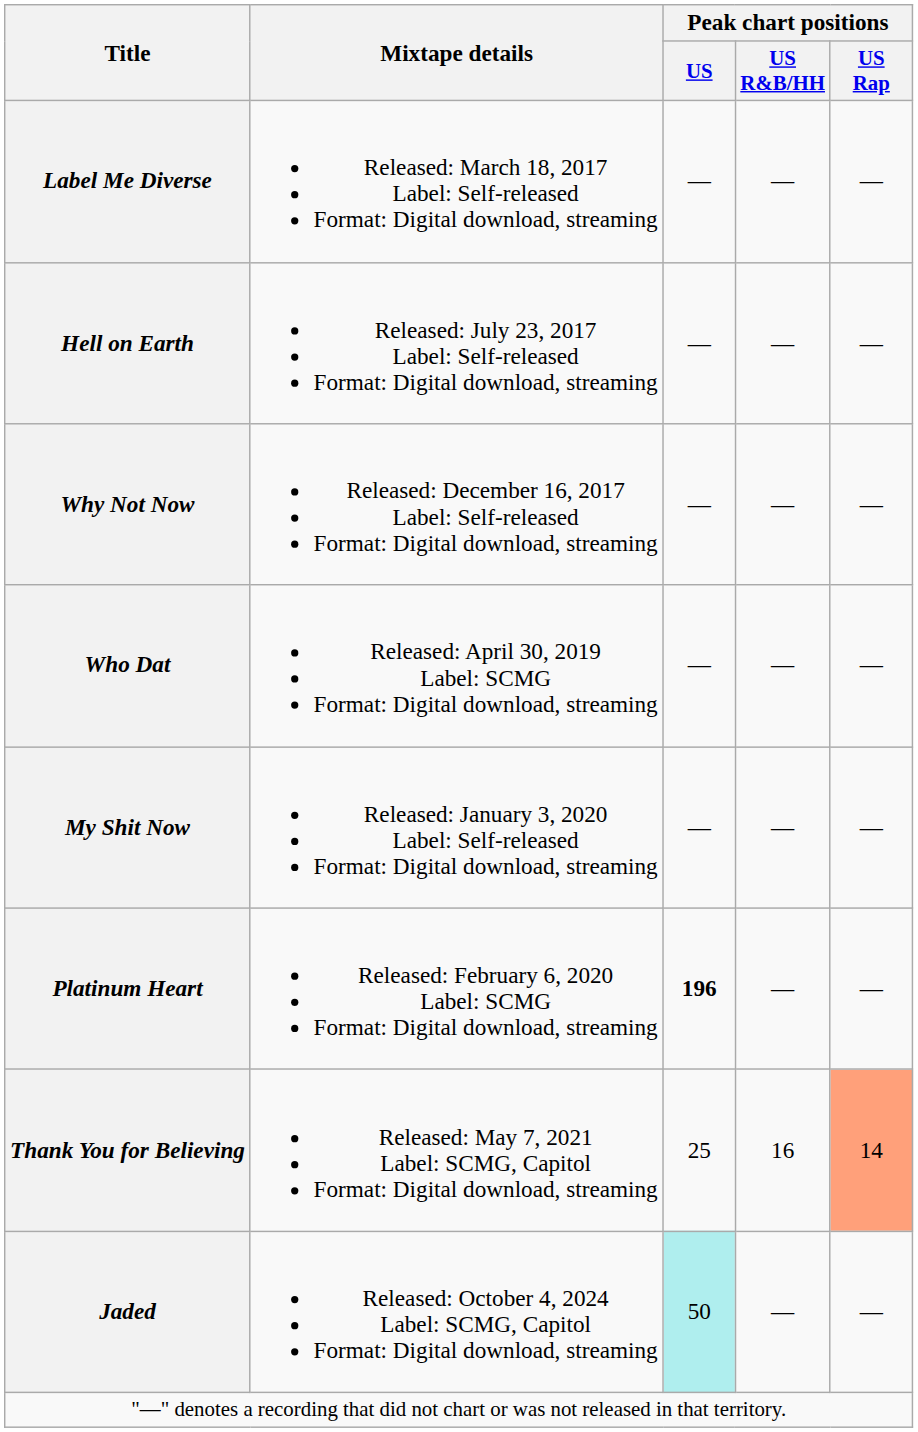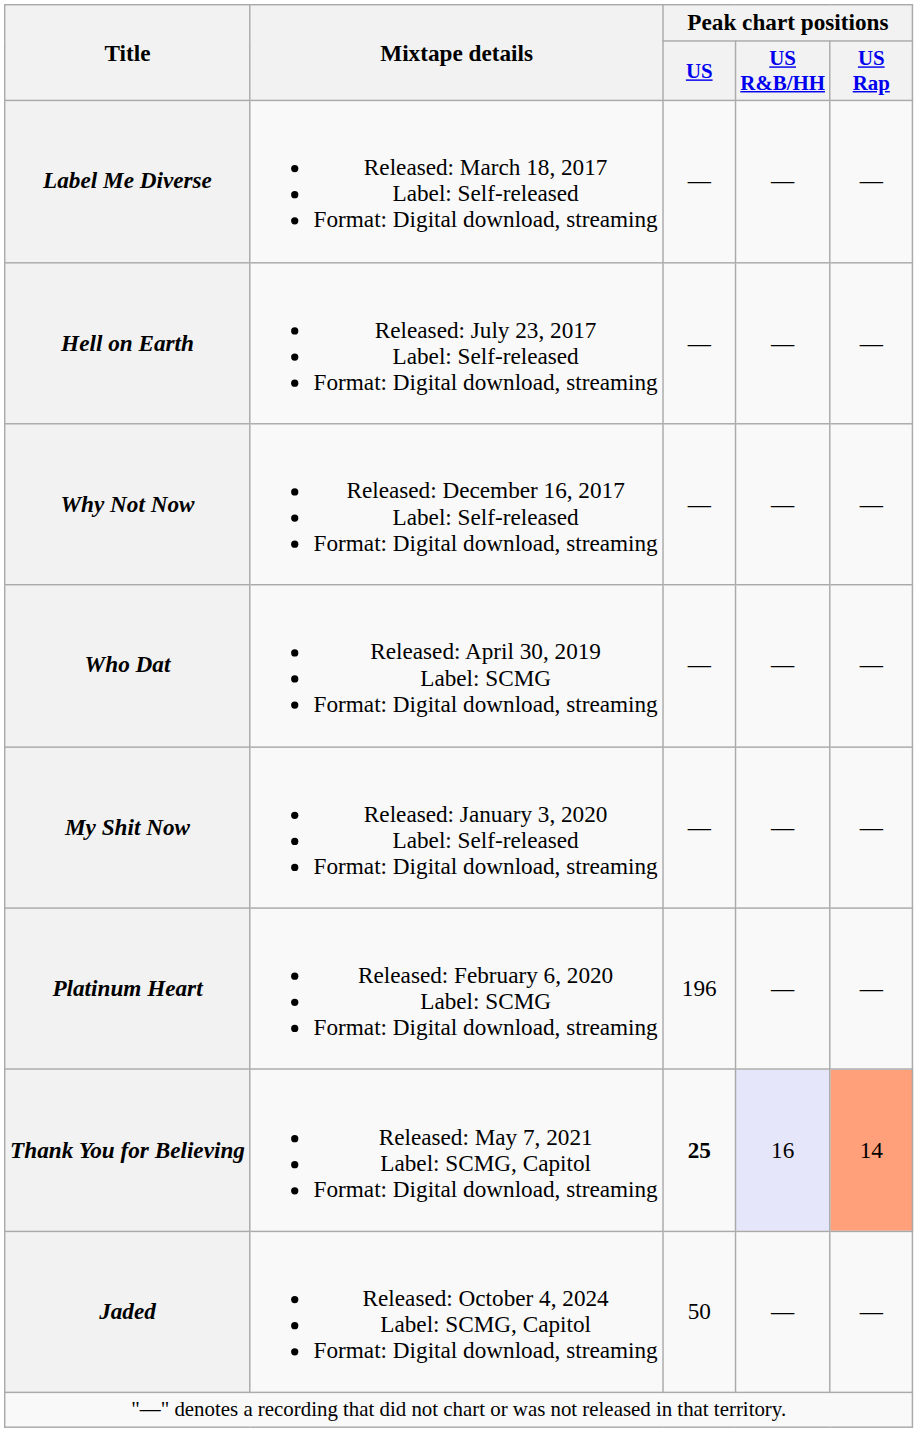(699, 988) bold -> (699, 988) normal
(699, 1150) normal -> (699, 1150) bold
(783, 1150) no background -> (783, 1150) lavender background
(699, 1311) paleturquoise background -> (699, 1311) no background
